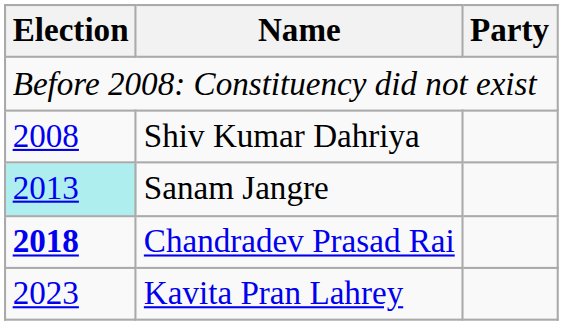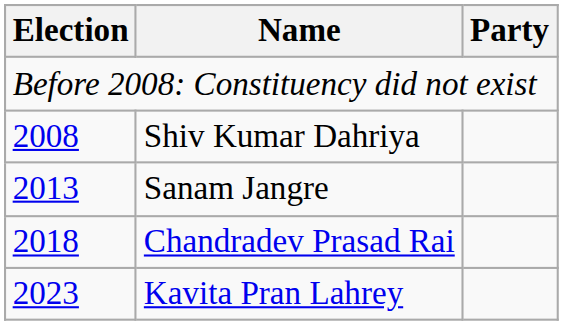(46, 188) paleturquoise background -> (46, 188) no background
(46, 240) bold -> (46, 240) normal
